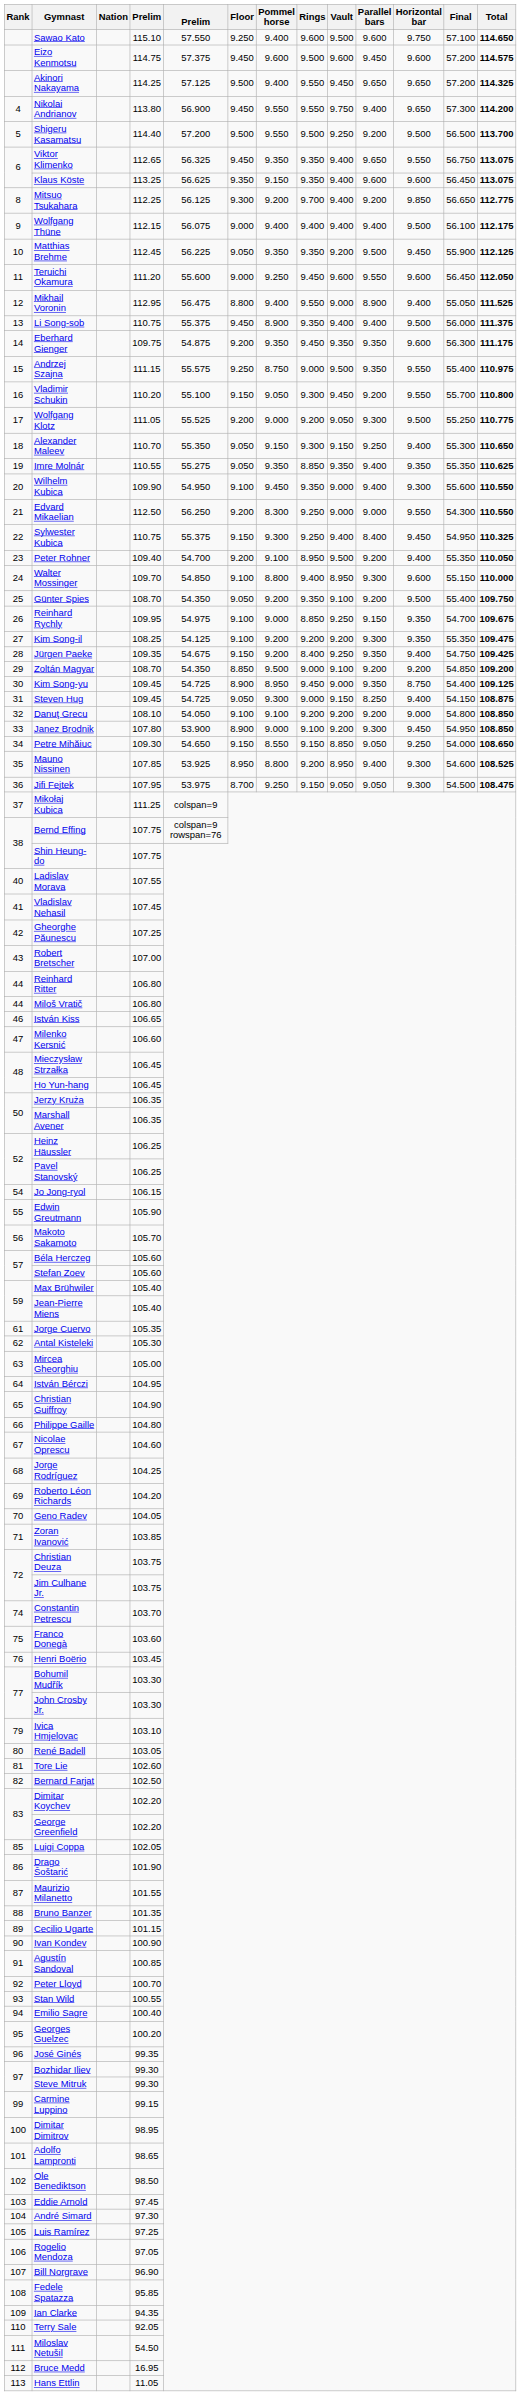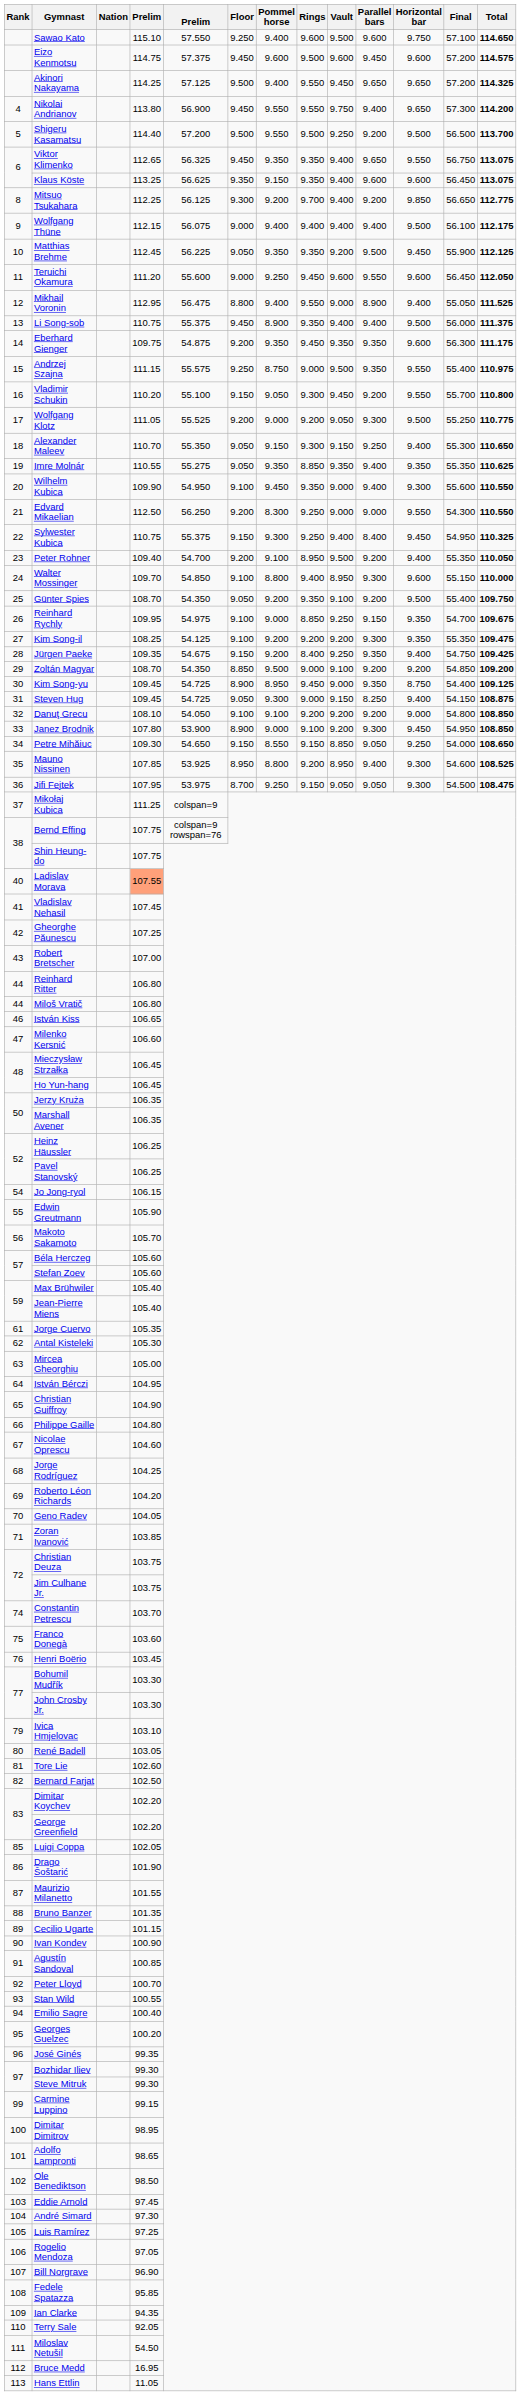(147, 881) no background -> (147, 881) lightsalmon background
